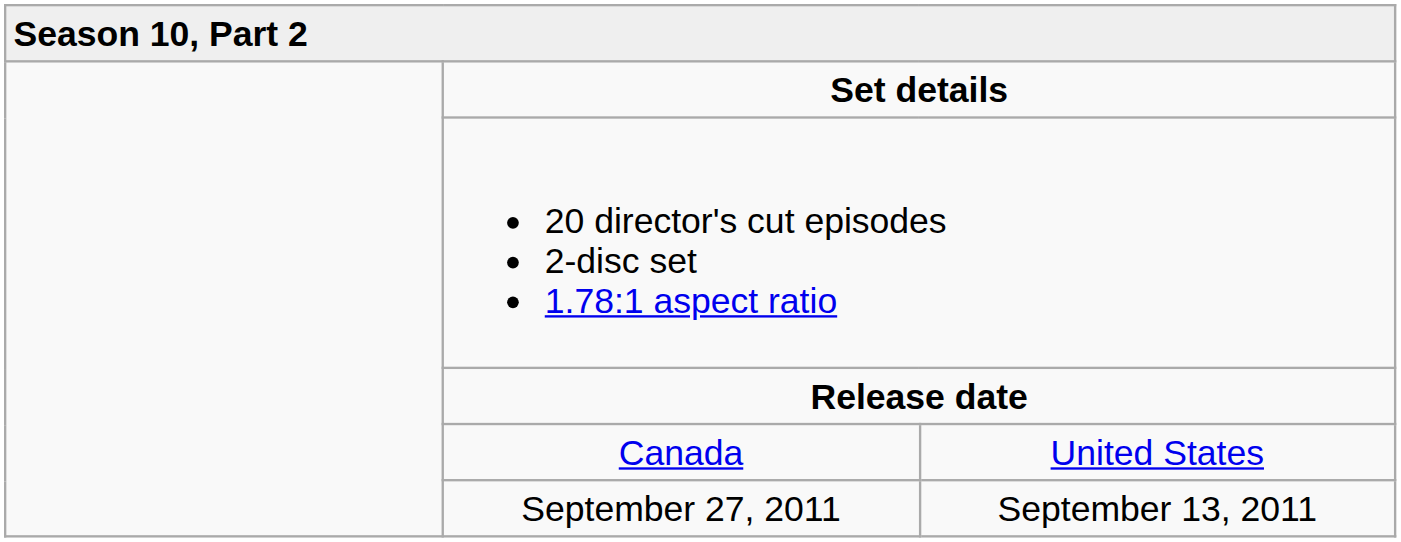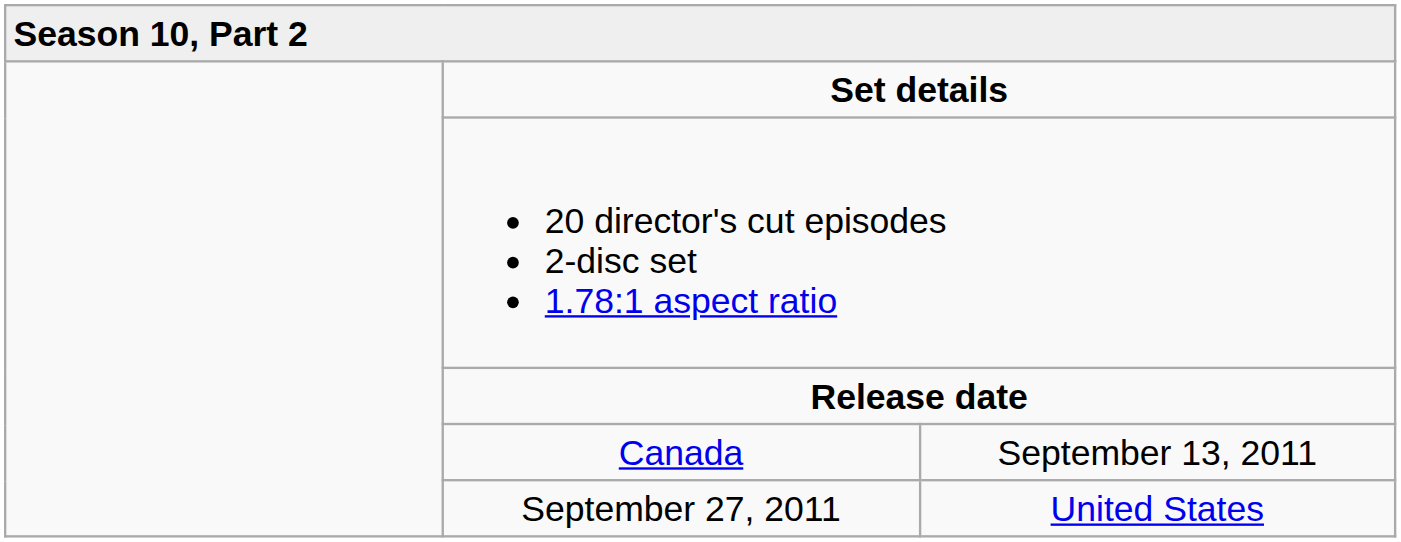(1157, 453) United States -> (1157, 453) September 13, 2011
(1157, 509) September 13, 2011 -> (1157, 509) United States
